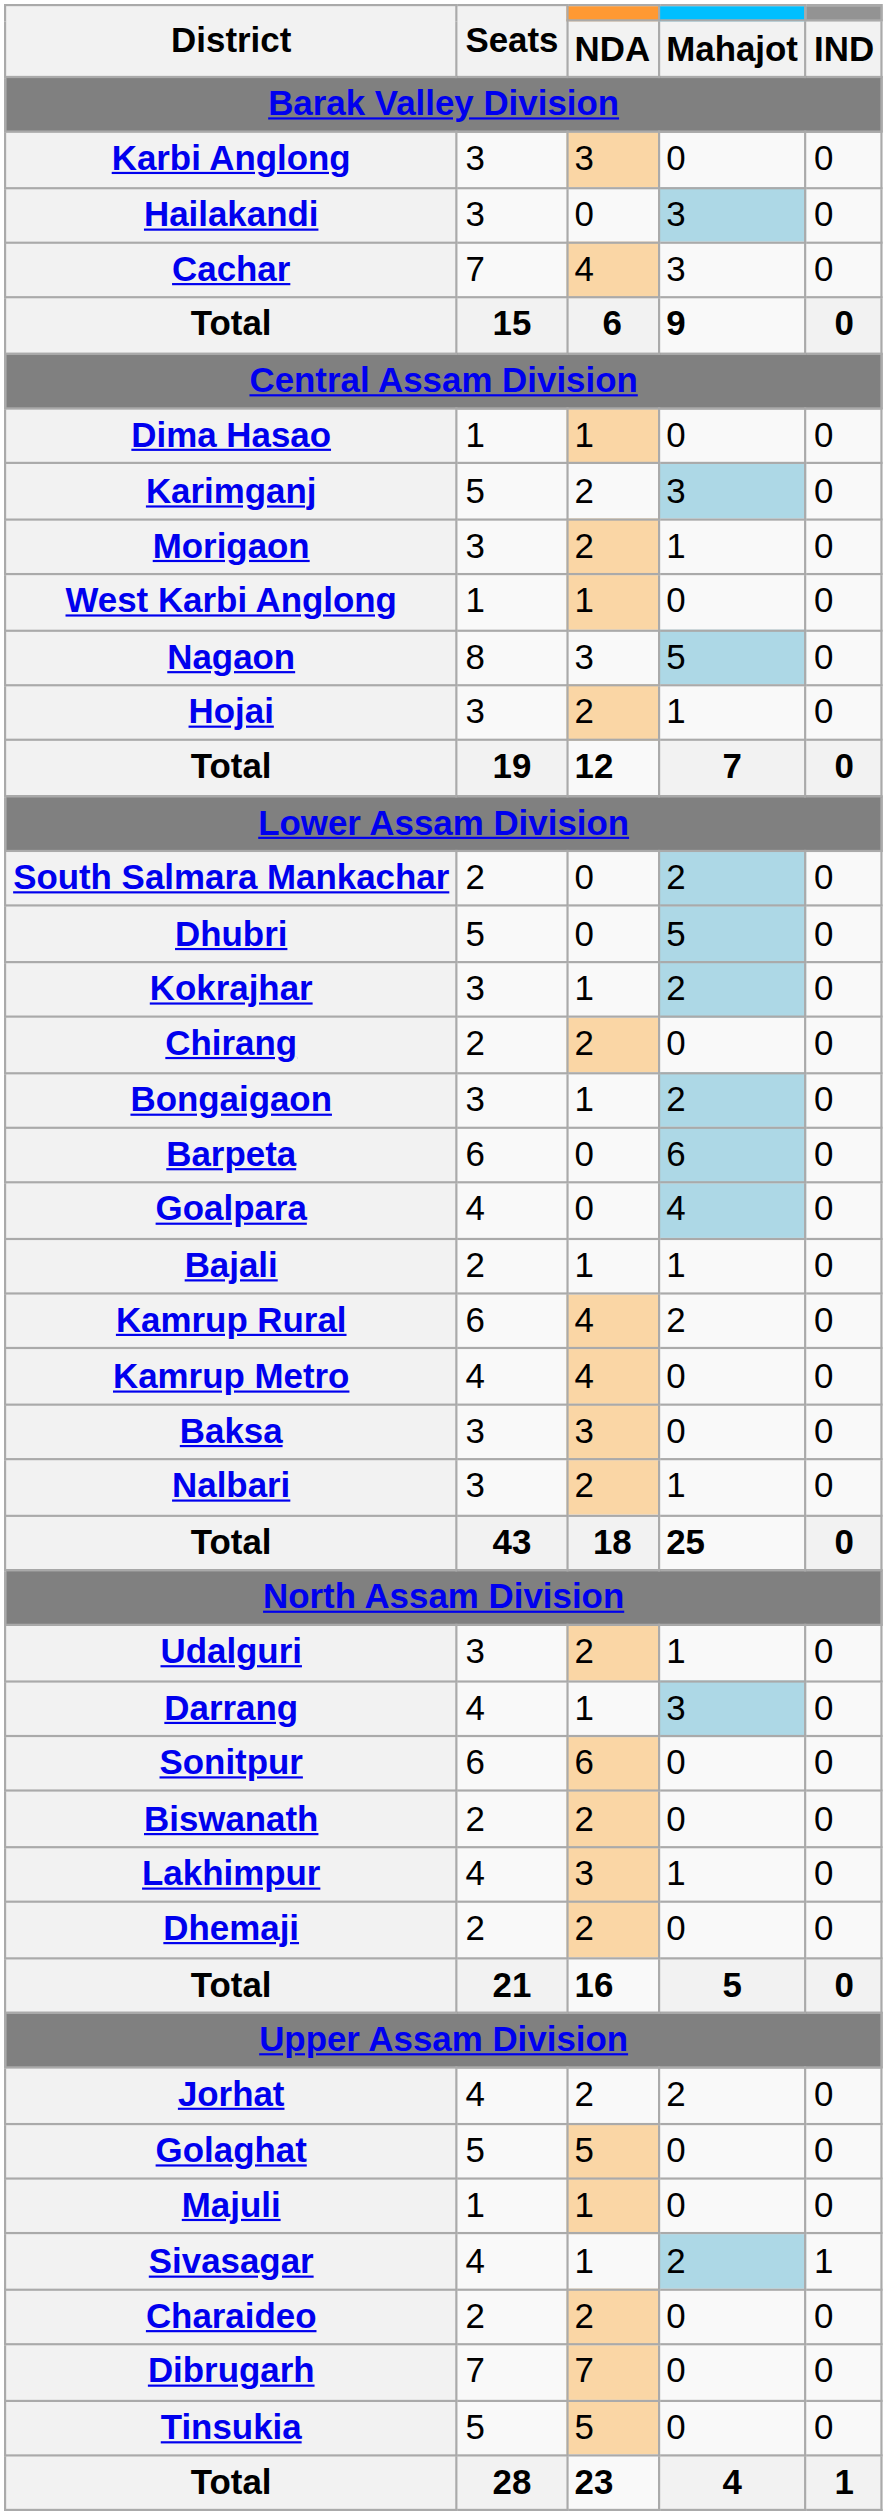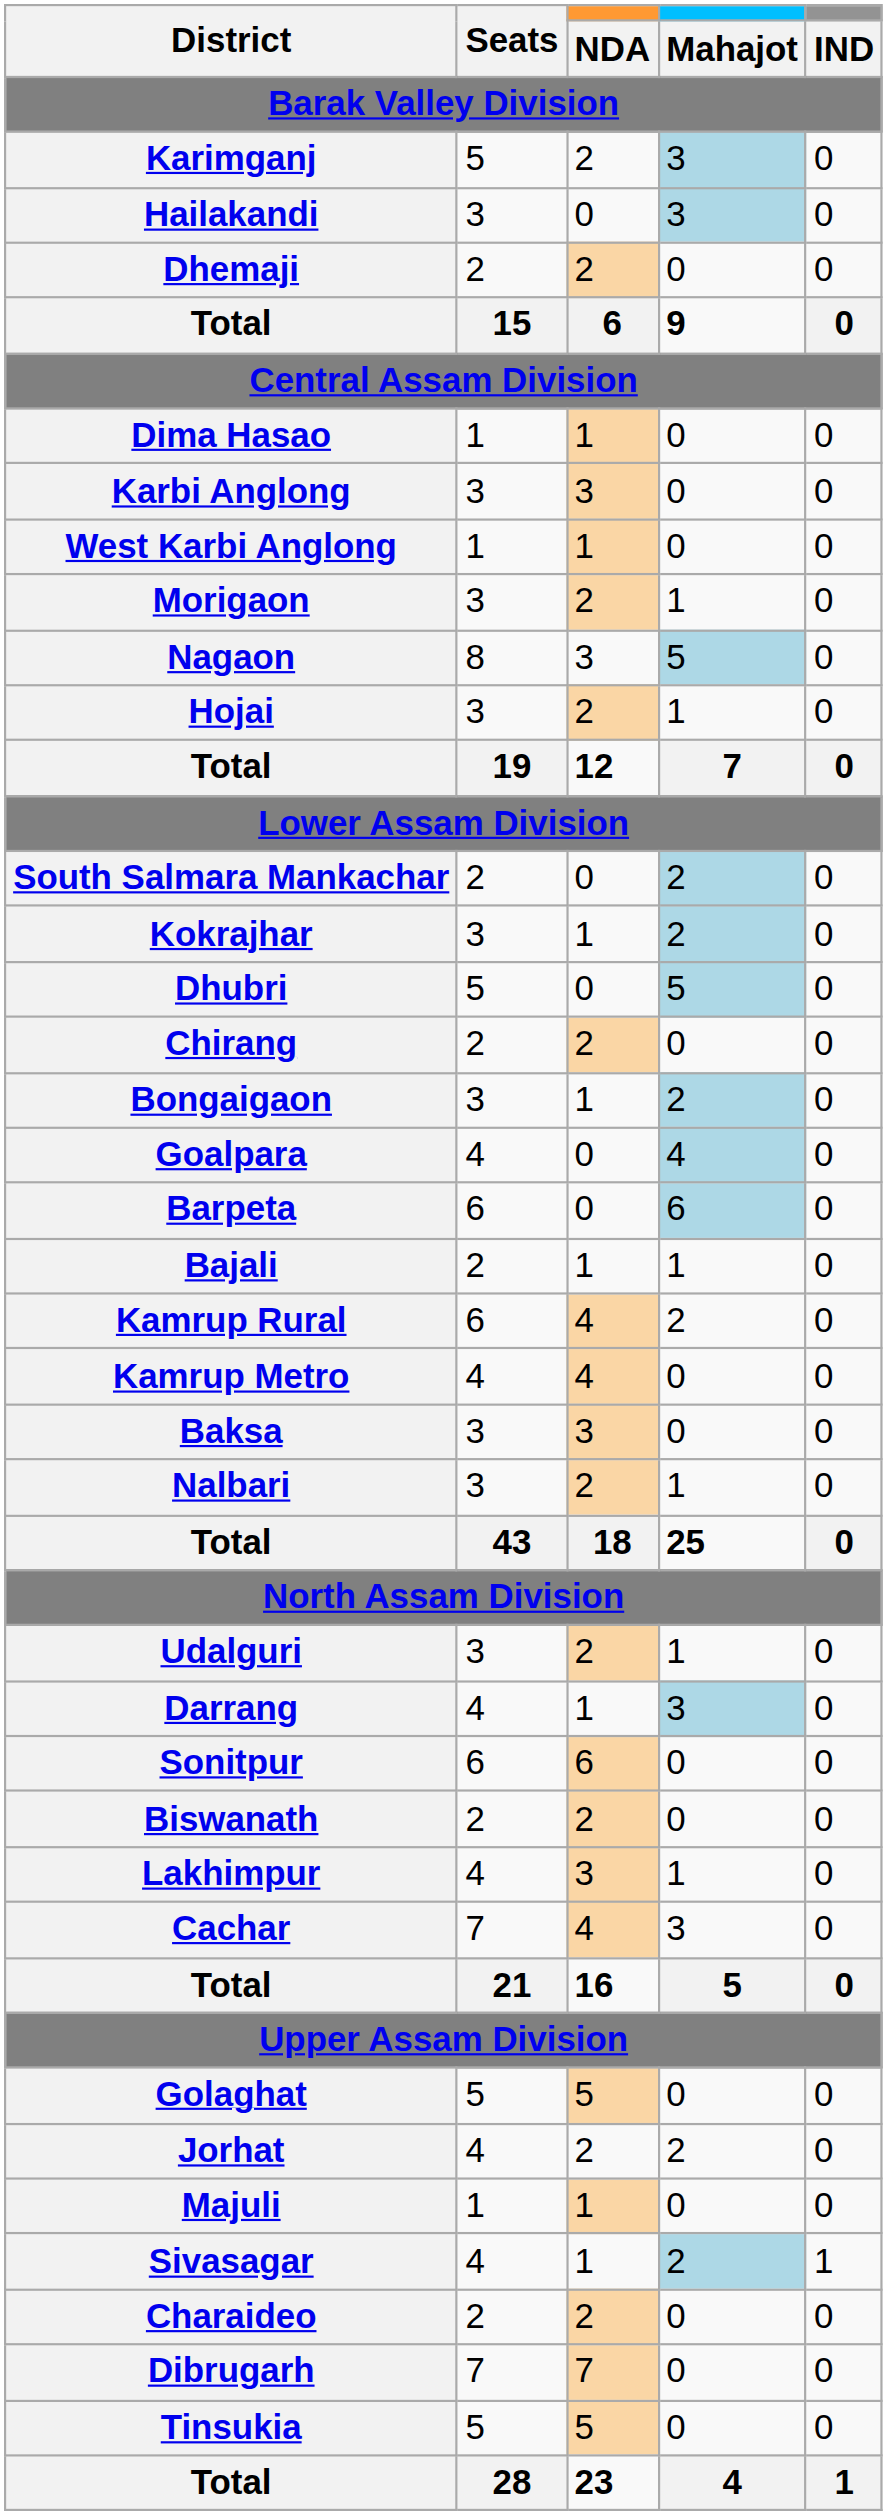rows swapped: (231, 490) <-> (231, 158)
rows swapped: (231, 269) <-> (231, 1929)
rows swapped: (231, 601) <-> (231, 546)
rows swapped: (231, 933) <-> (231, 988)
rows swapped: (231, 1209) <-> (231, 1154)
rows swapped: (231, 2150) <-> (231, 2094)
